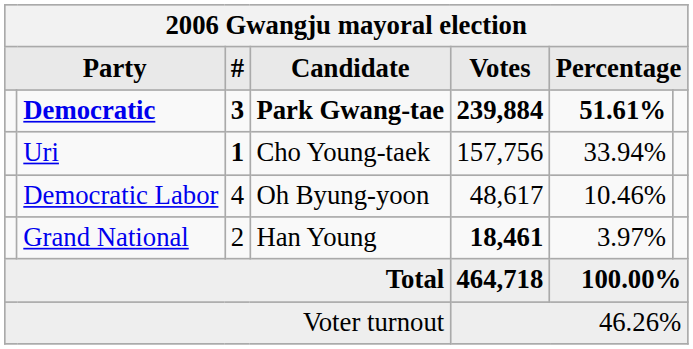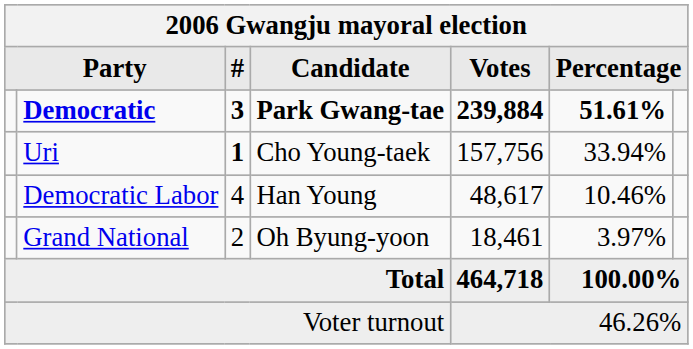(343, 195) Oh Byung-yoon -> (317, 195) Han Young
(317, 237) Han Young -> (343, 237) Oh Byung-yoon
(507, 237) bold -> (507, 237) normal
